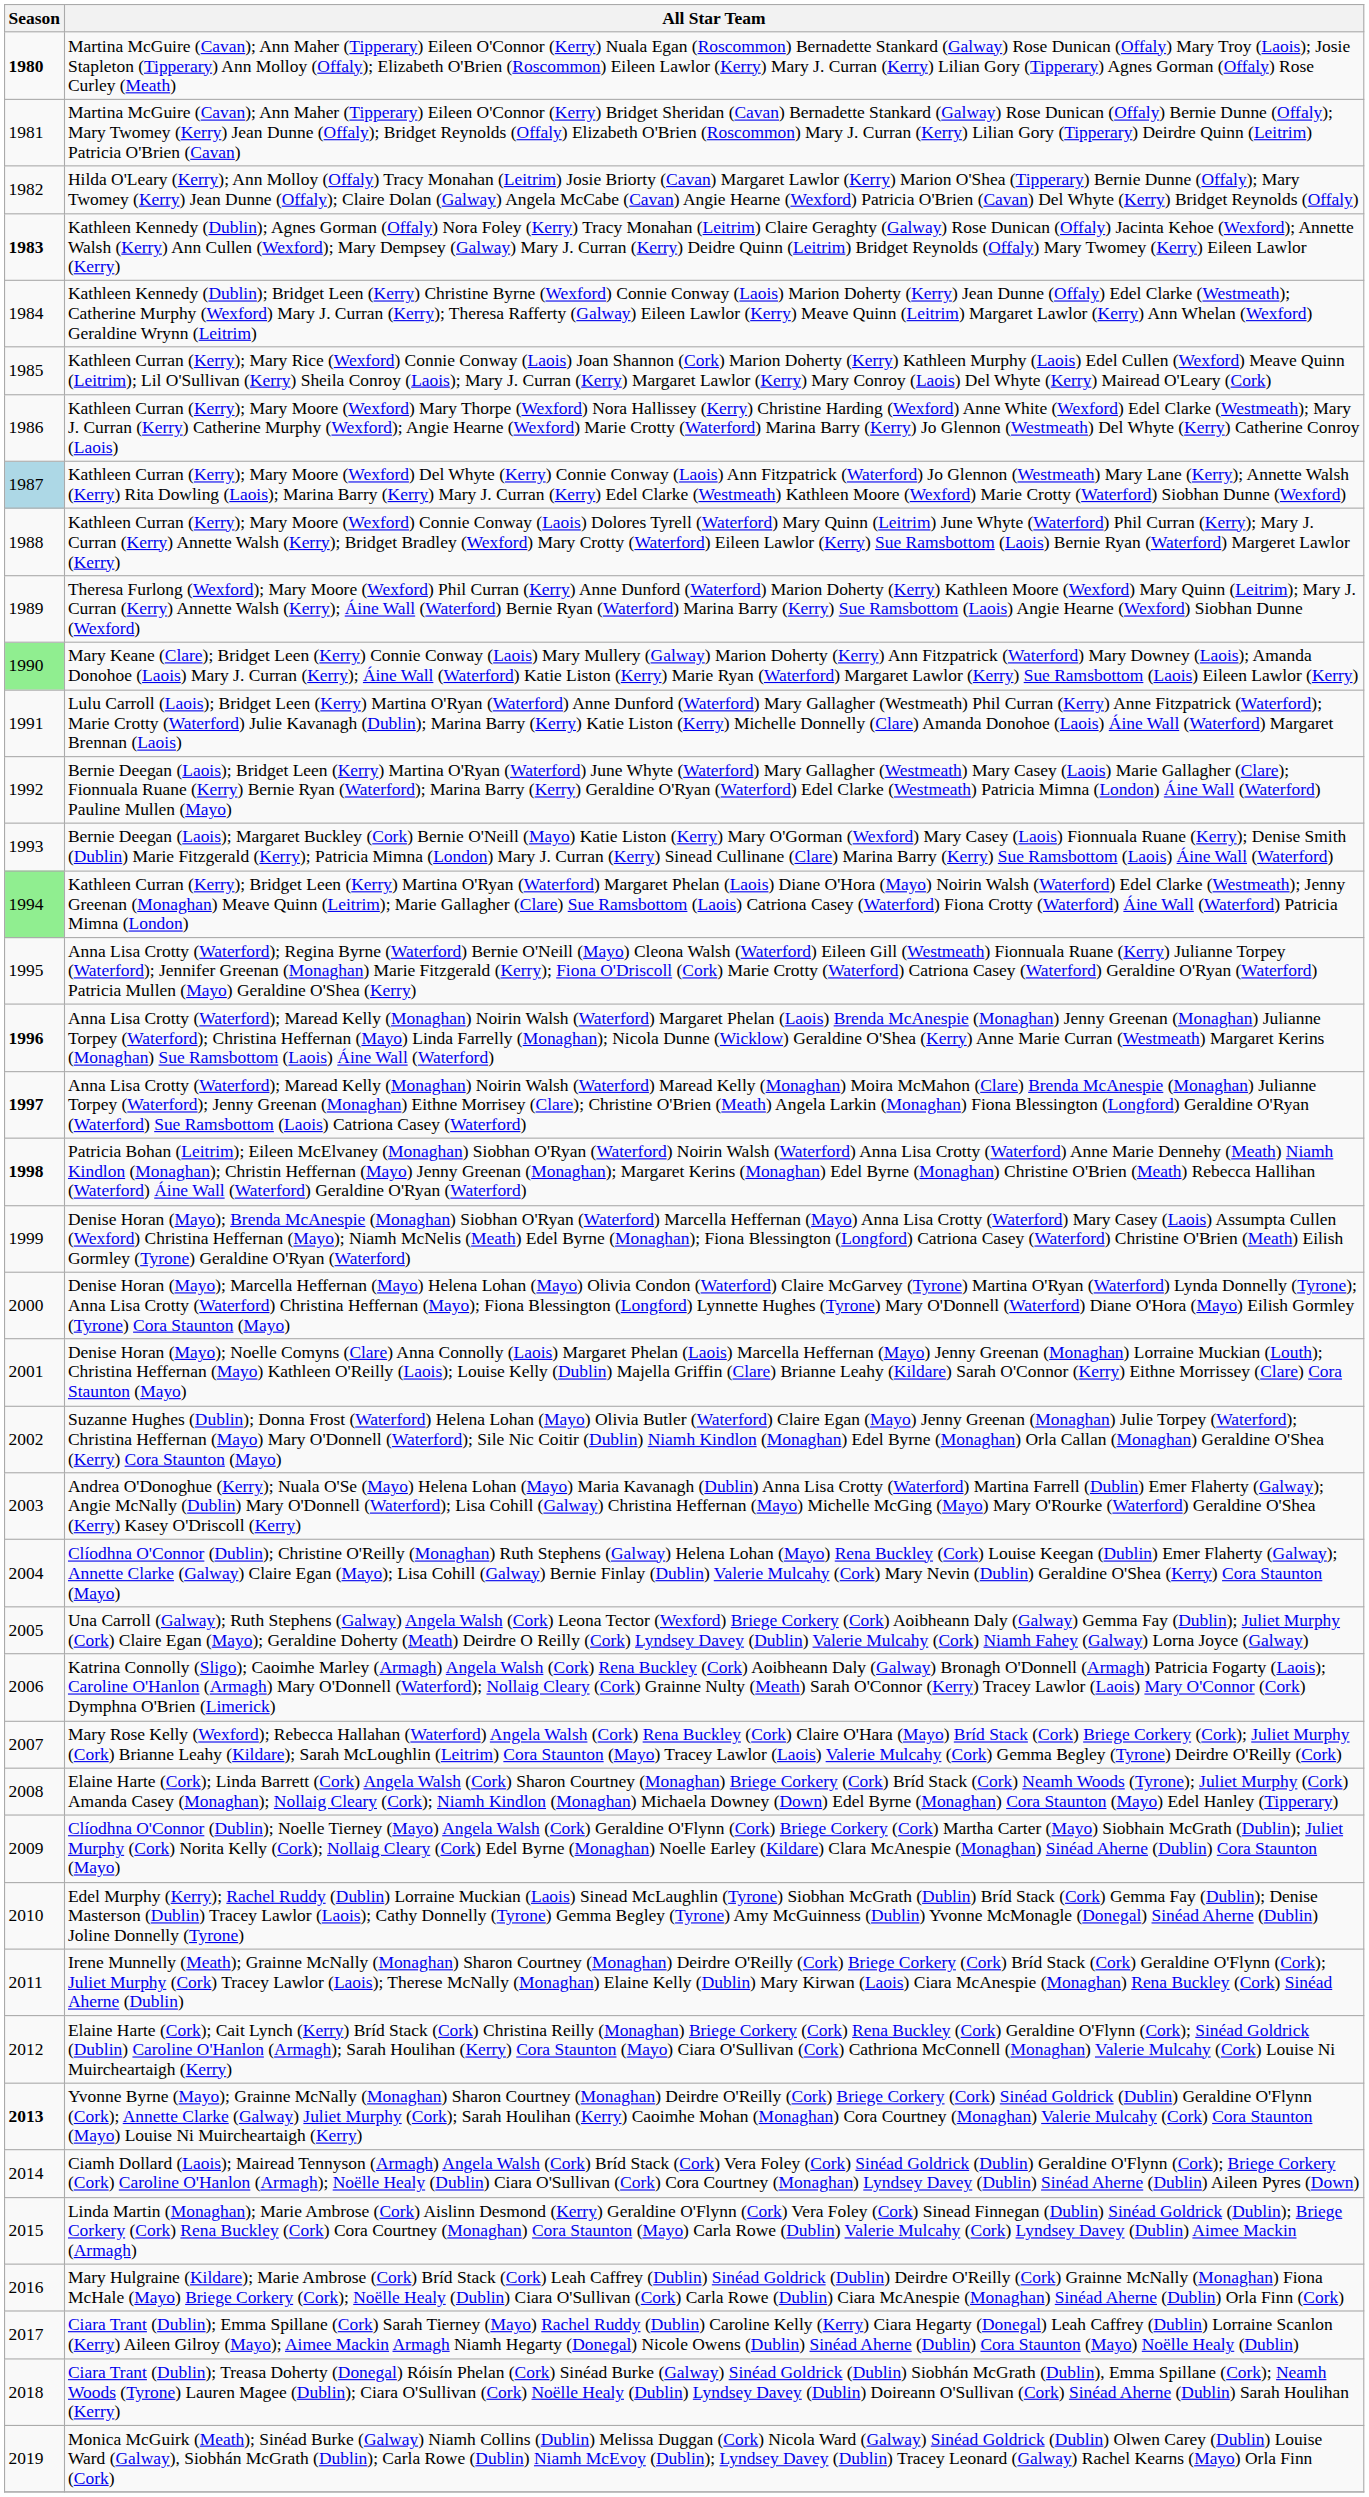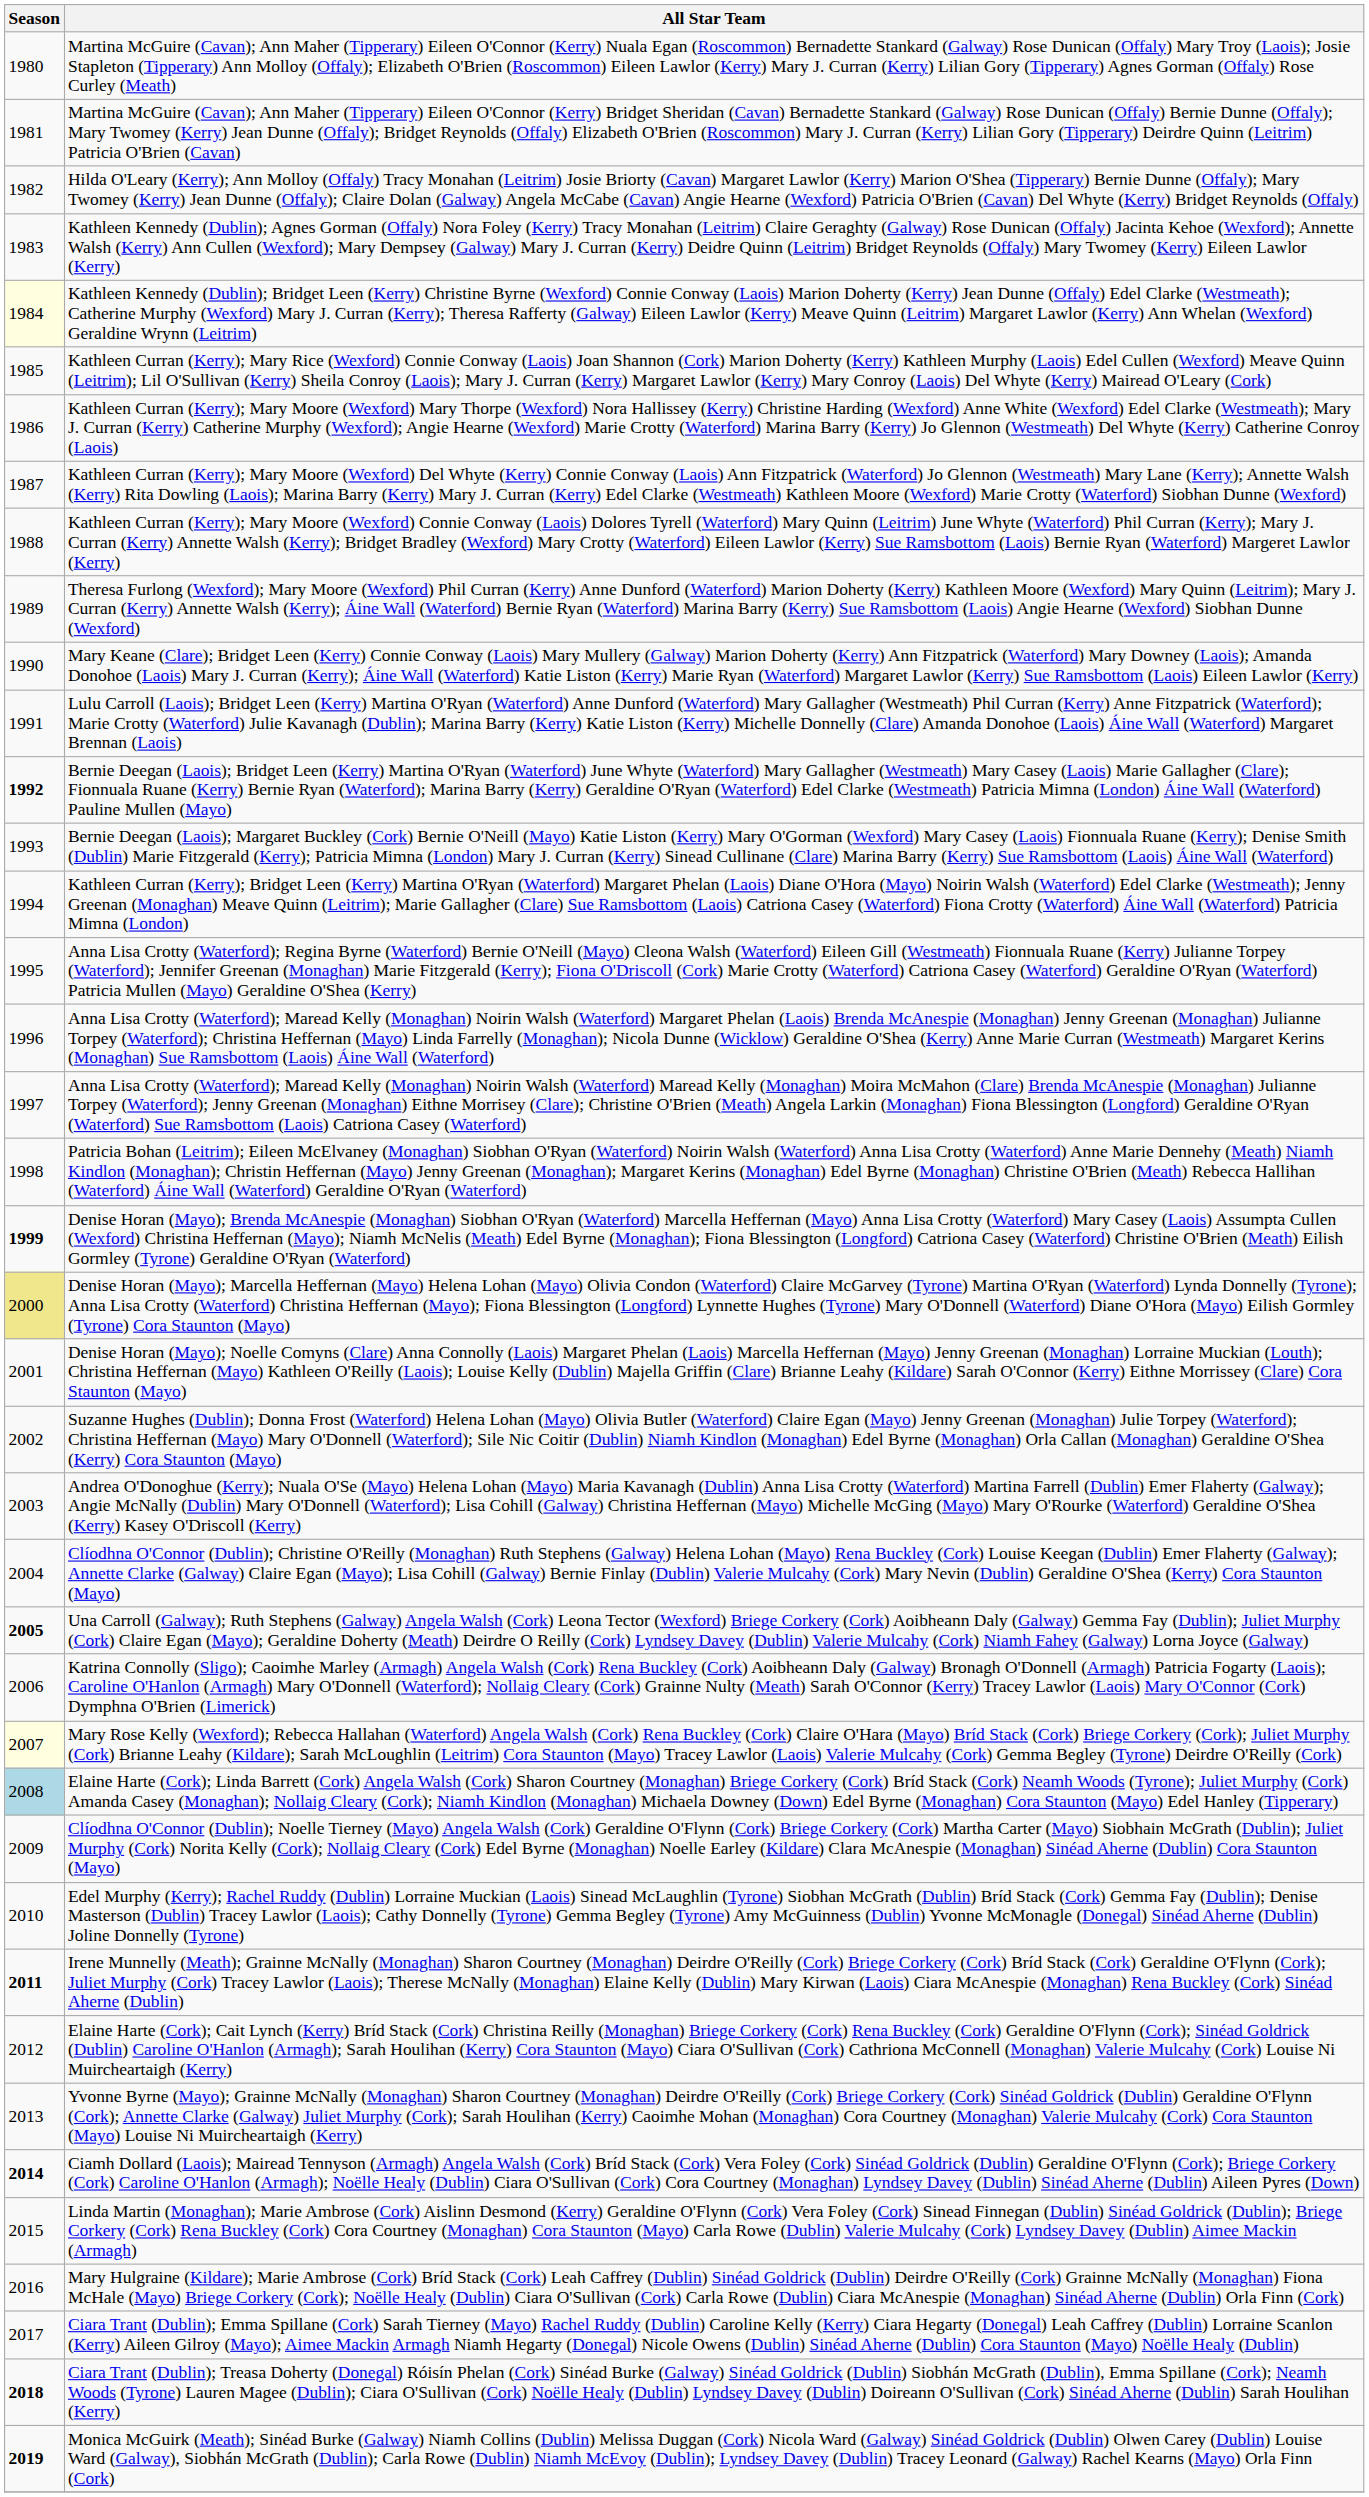(26, 65) bold -> (26, 65) normal
(26, 246) bold -> (26, 246) normal
(26, 313) no background -> (26, 313) lightyellow background
(26, 484) lightblue background -> (26, 484) no background
(26, 665) lightgreen background -> (26, 665) no background
(26, 789) normal -> (26, 789) bold
(26, 904) lightgreen background -> (26, 904) no background
(26, 1037) bold -> (26, 1037) normal
(26, 1104) bold -> (26, 1104) normal
(26, 1171) bold -> (26, 1171) normal
(26, 1238) normal -> (26, 1238) bold
(26, 1305) no background -> (26, 1305) khaki background
(26, 1630) normal -> (26, 1630) bold
(26, 1744) no background -> (26, 1744) lightyellow background
(26, 1791) no background -> (26, 1791) lightblue background
(26, 1982) normal -> (26, 1982) bold
(26, 2116) bold -> (26, 2116) normal
(26, 2173) normal -> (26, 2173) bold
(26, 2391) normal -> (26, 2391) bold
(26, 2458) normal -> (26, 2458) bold
